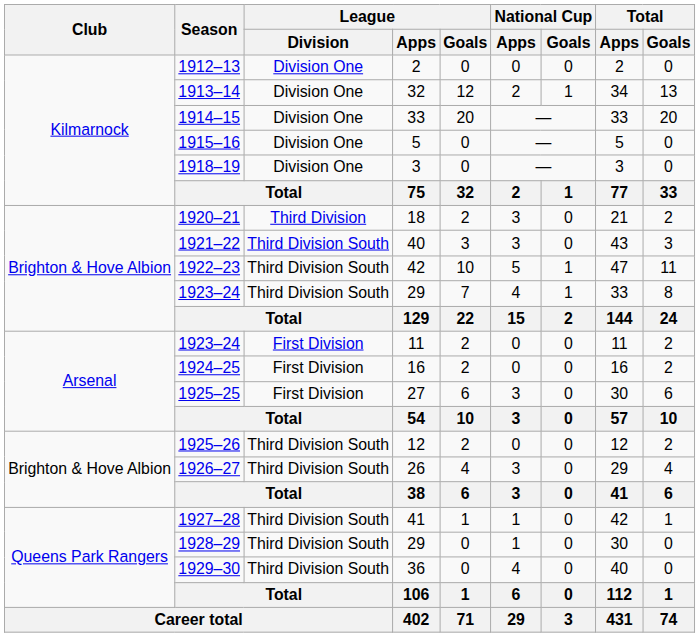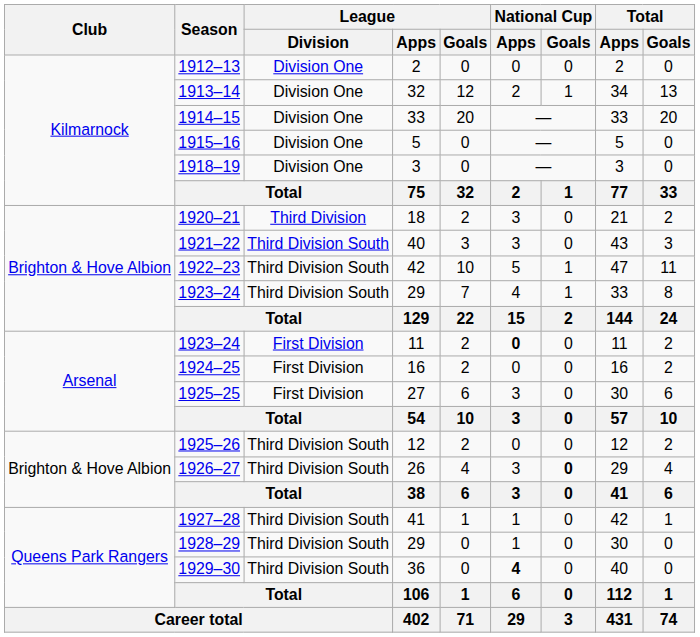(516, 343) normal -> (516, 343) bold
(568, 469) normal -> (568, 469) bold
(516, 569) normal -> (516, 569) bold
